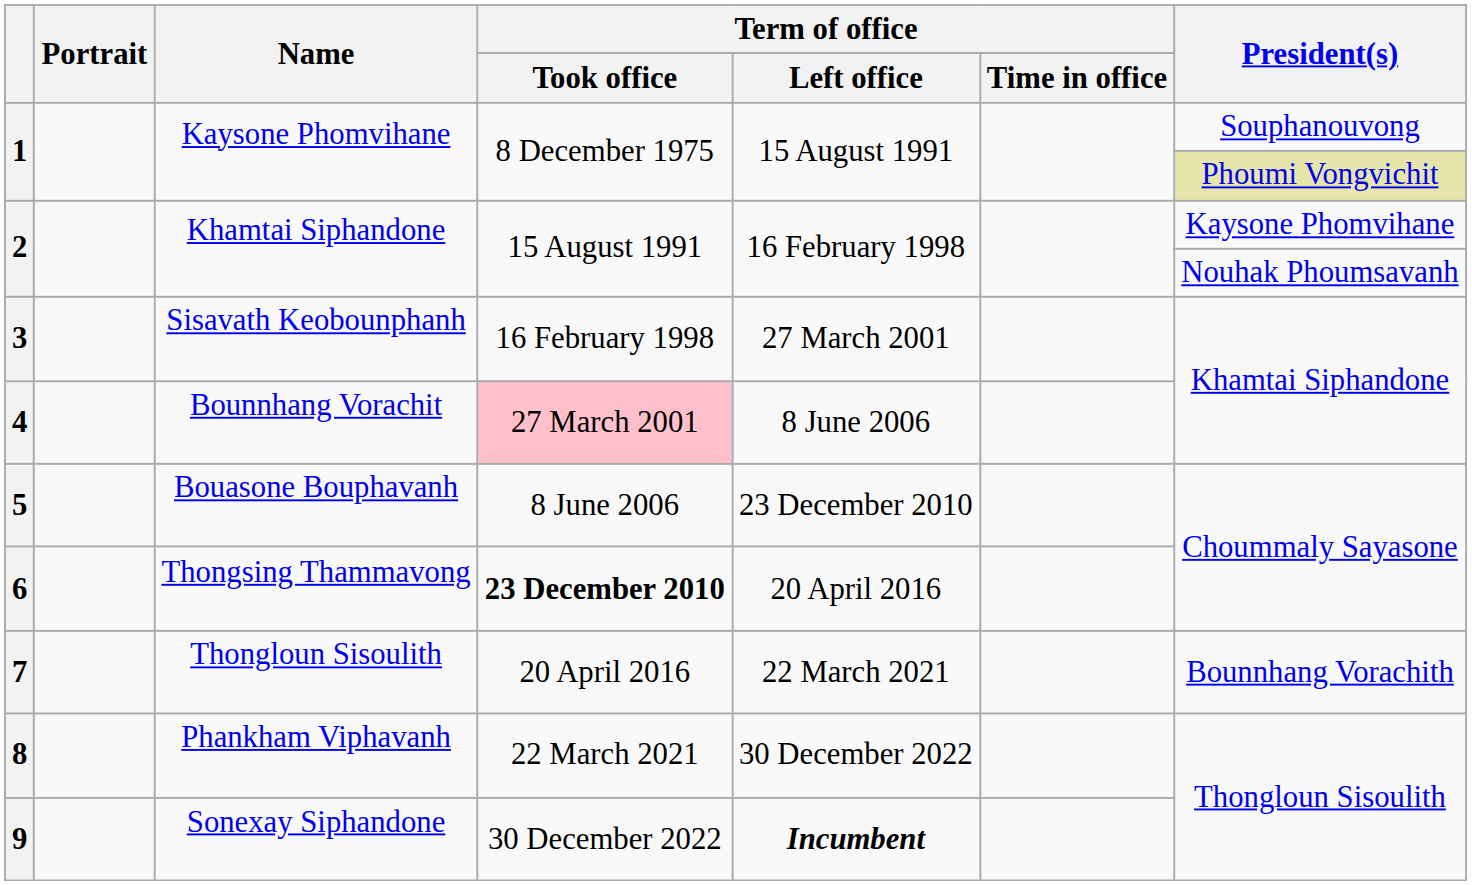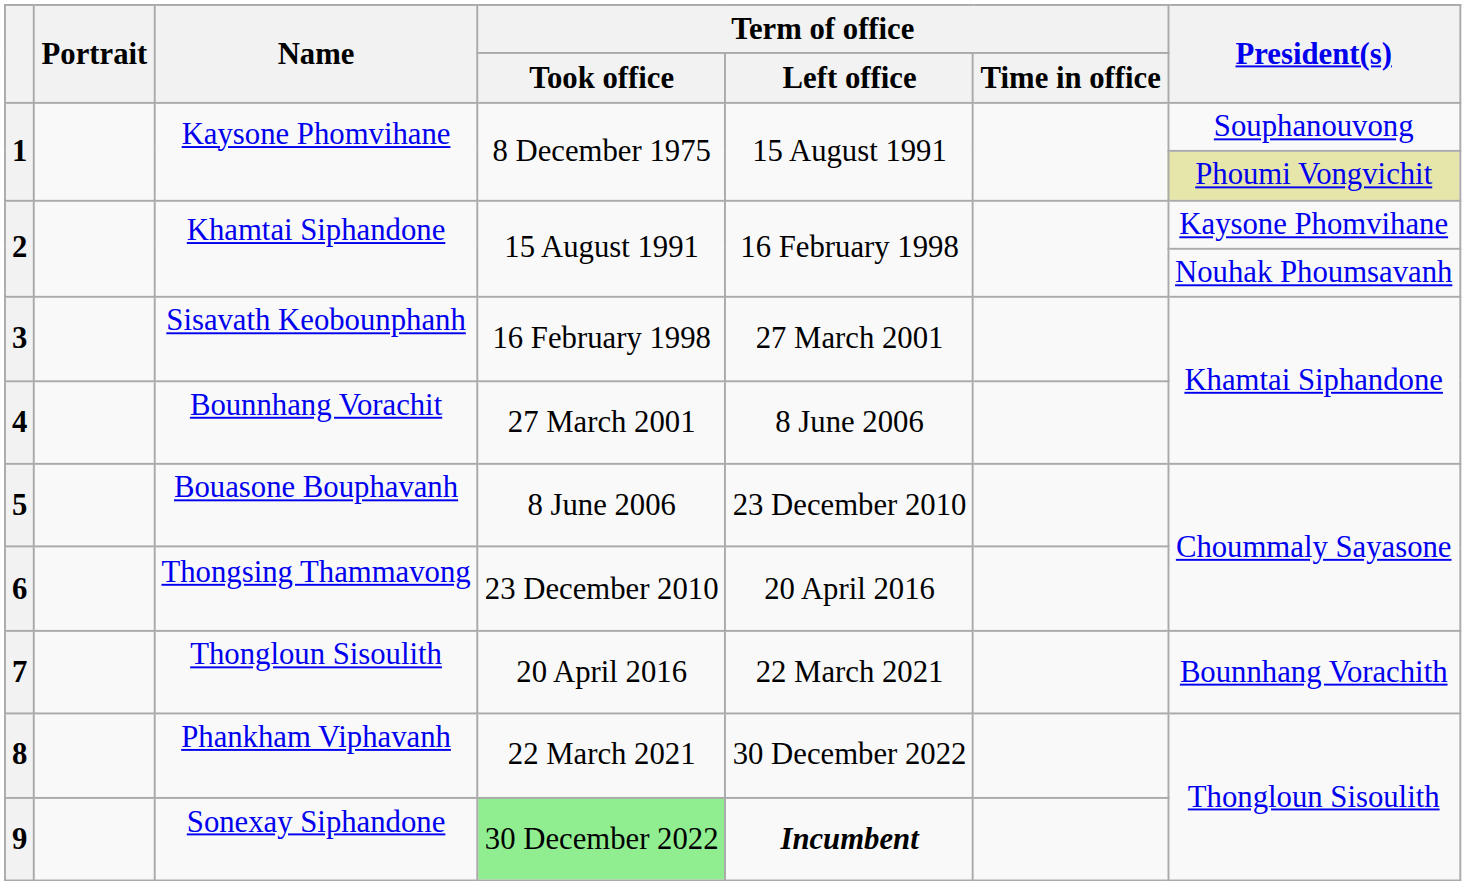(605, 421) pink background -> (602, 421) no background
(605, 588) bold -> (602, 588) normal
(605, 838) no background -> (602, 838) lightgreen background
